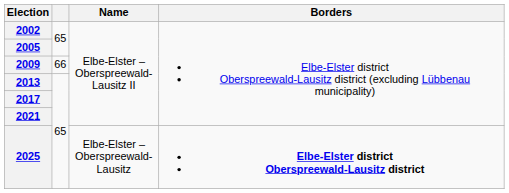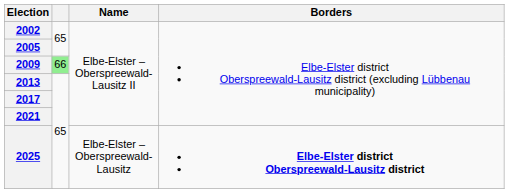(60, 64) no background -> (60, 64) lightgreen background
